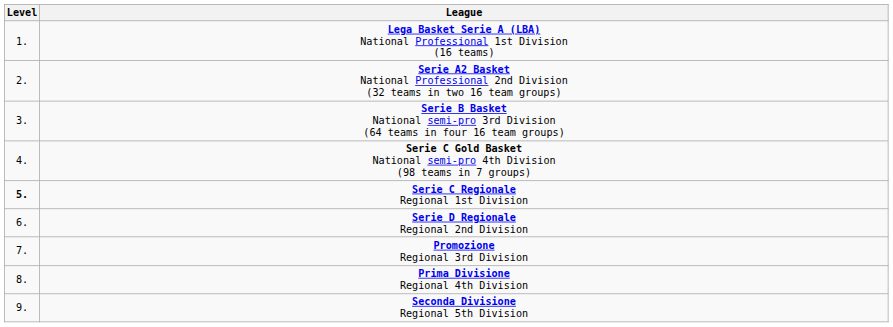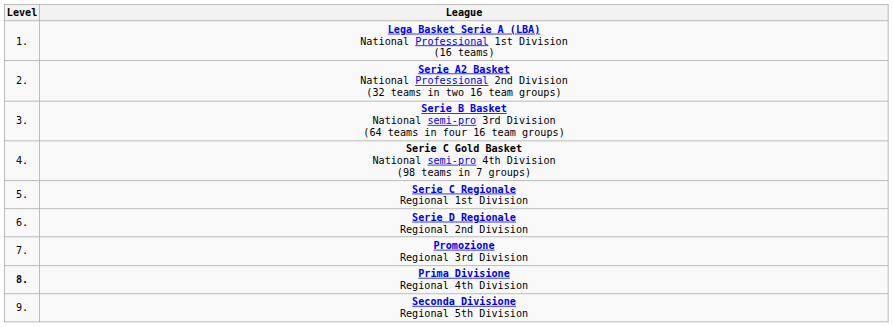(22, 195) bold -> (22, 195) normal
(22, 279) normal -> (22, 279) bold
